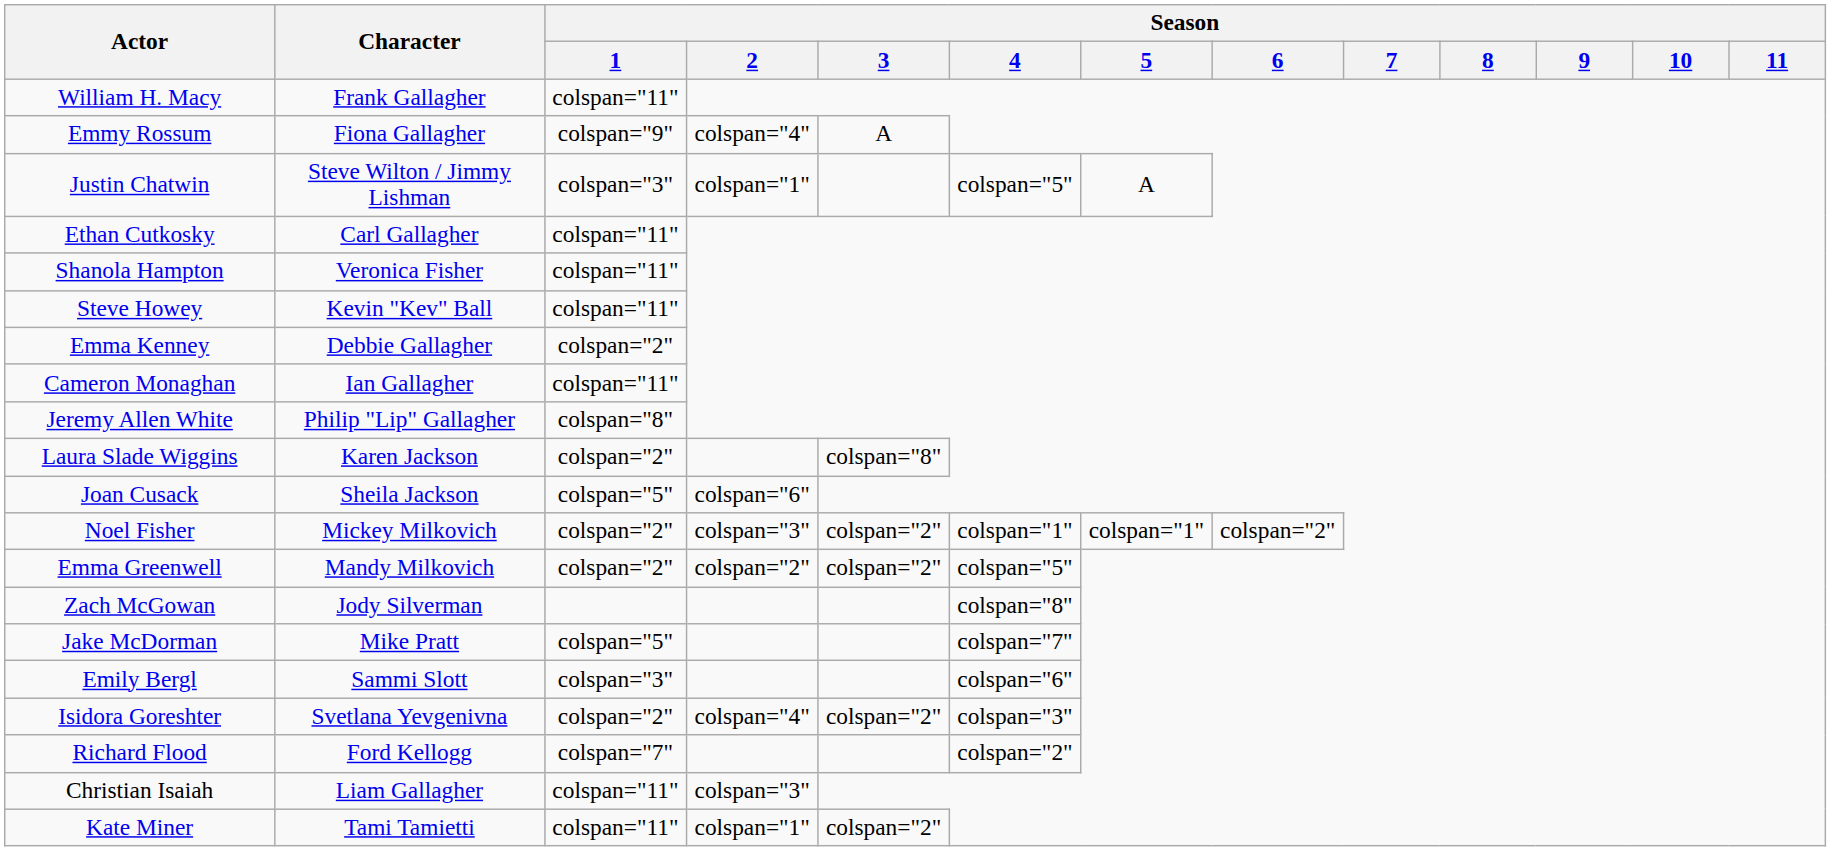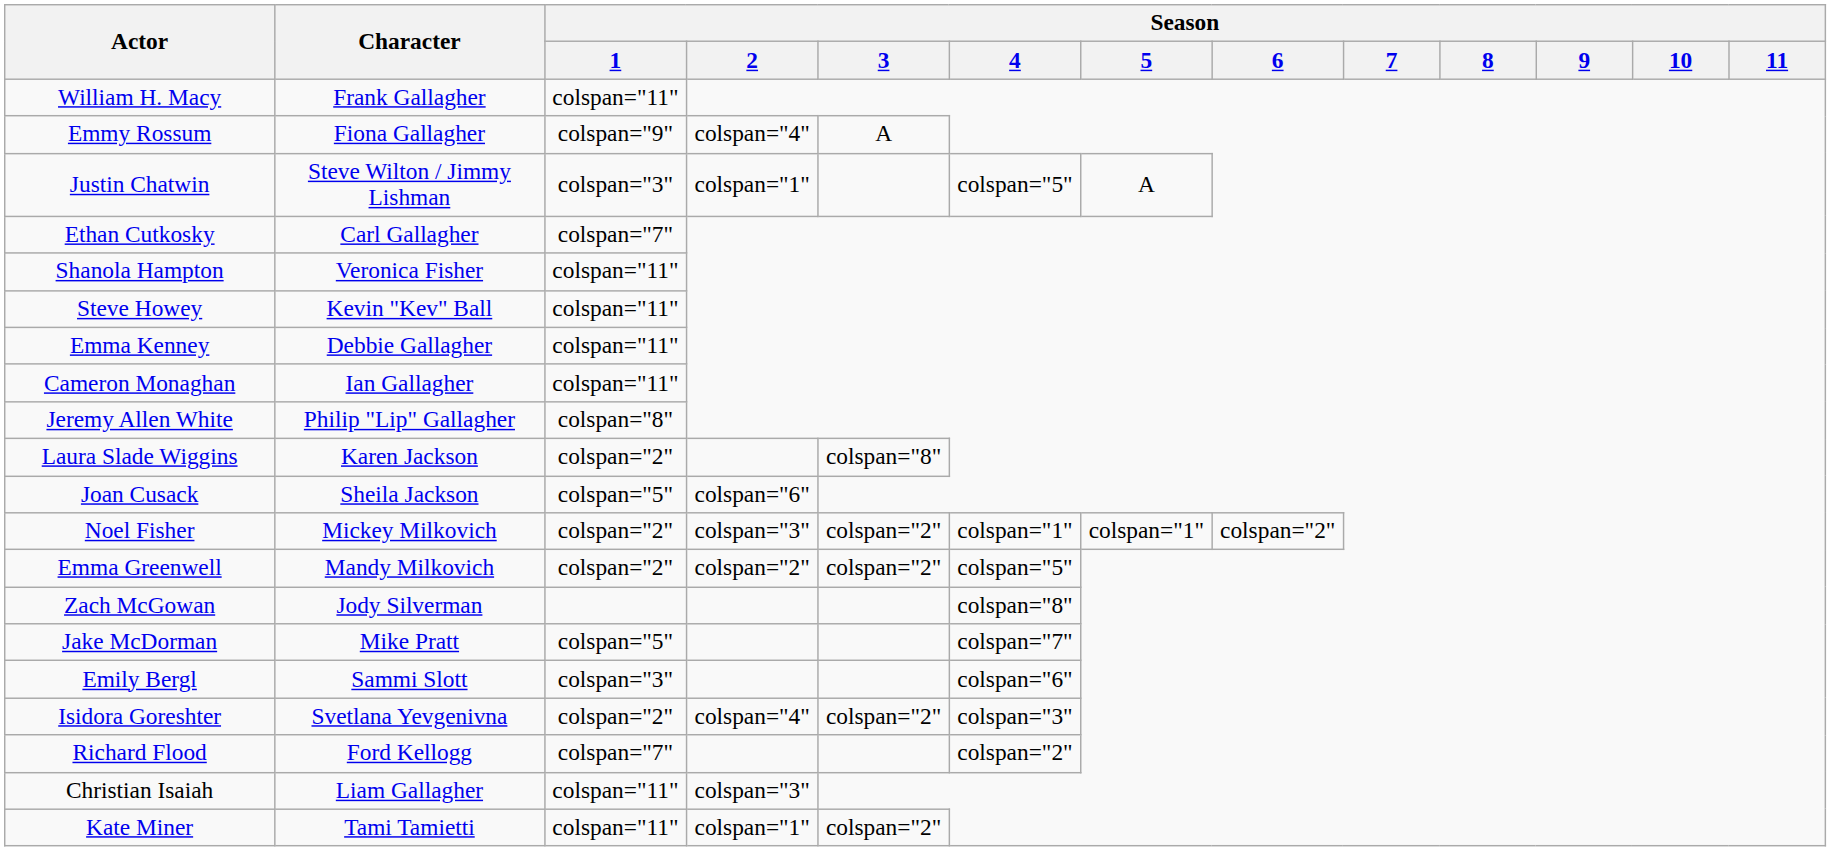(615, 234) colspan="11" -> (615, 234) colspan="7"
(615, 345) colspan="2" -> (615, 345) colspan="11"
